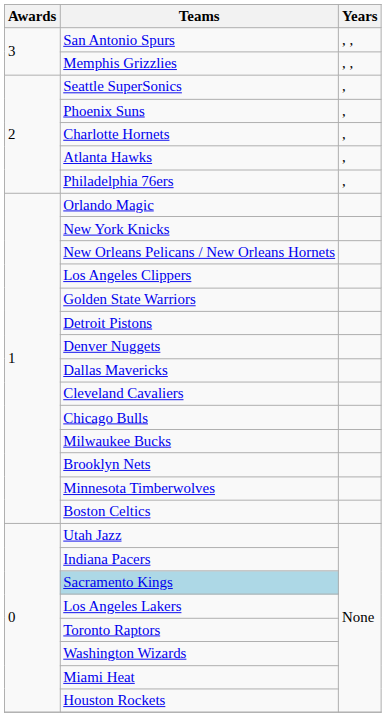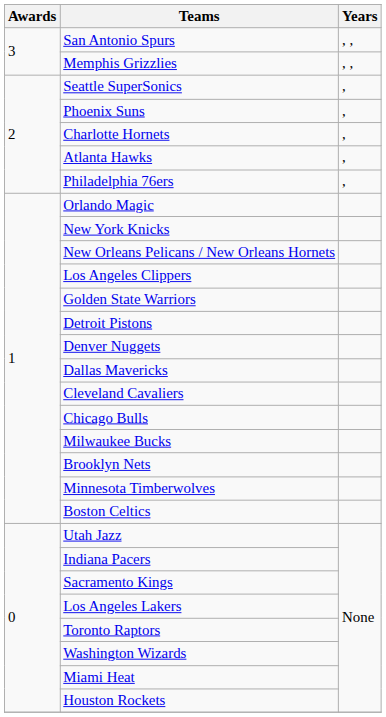(118, 582) lightblue background -> (118, 582) no background
